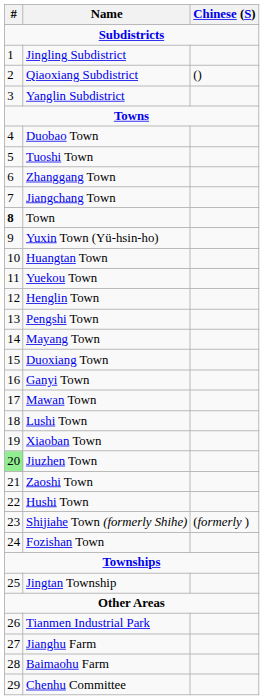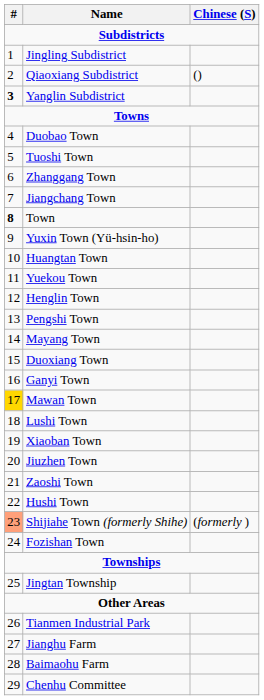(11, 95) normal -> (11, 95) bold
(14, 400) no background -> (14, 400) gold background
(14, 461) lightgreen background -> (14, 461) no background
(14, 522) no background -> (14, 522) lightsalmon background
